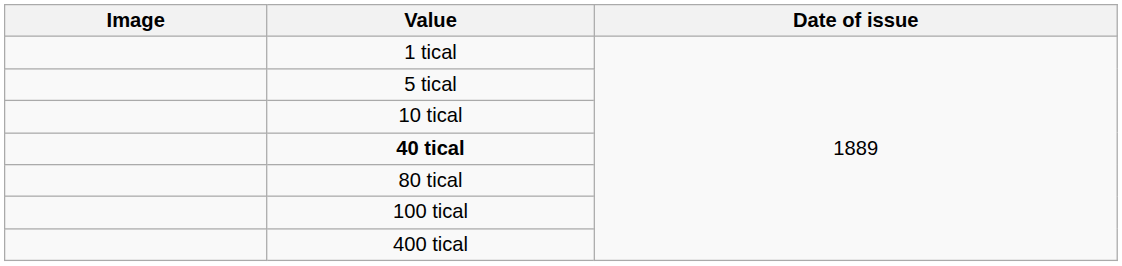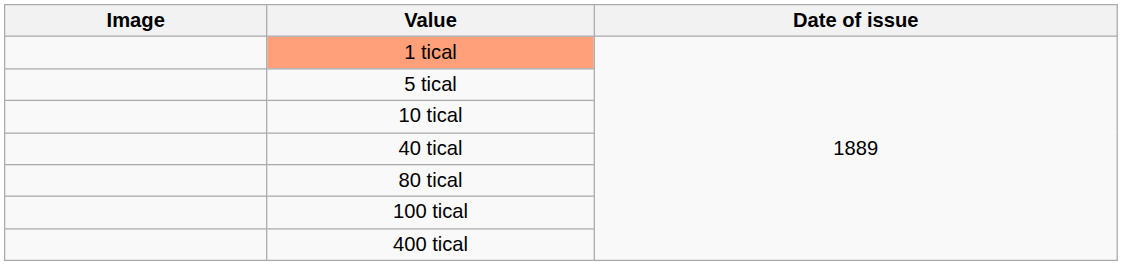(431, 52) no background -> (431, 52) lightsalmon background
(431, 148) bold -> (431, 148) normal
